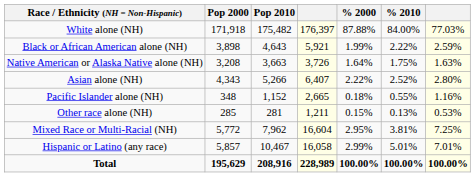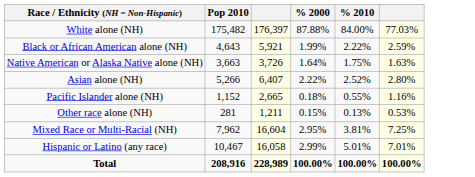- column: (228, 12)
